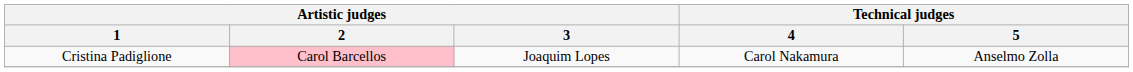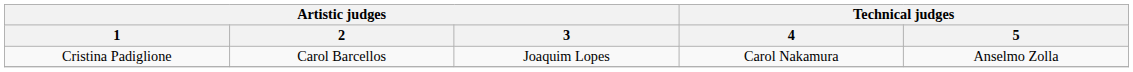(342, 56) pink background -> (342, 56) no background
